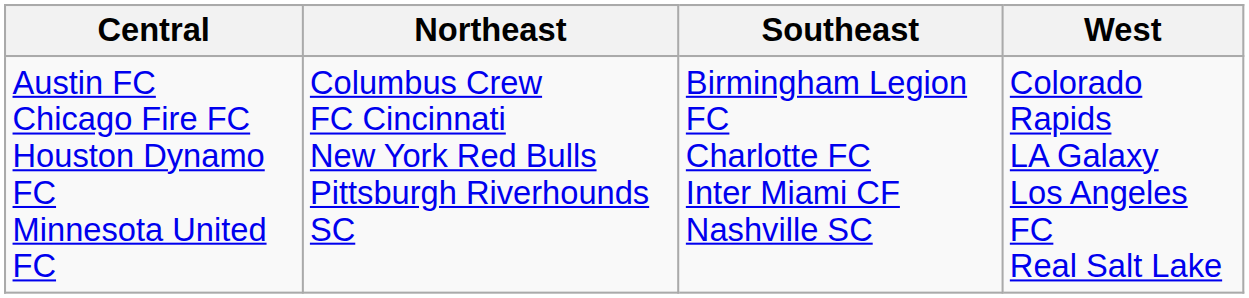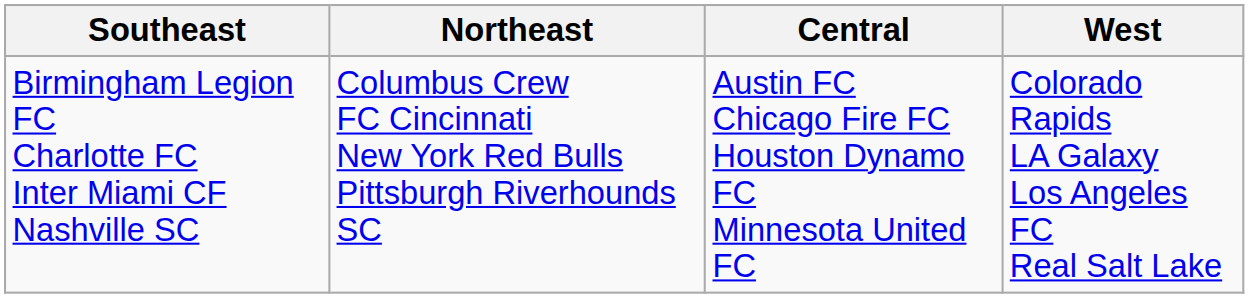columns swapped: (154, 30) <-> (840, 30)
